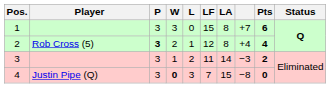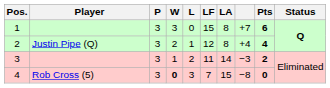(63, 43) Rob Cross (5) -> (65, 43) Justin Pipe (Q)
(158, 43) bold -> (158, 43) normal
(65, 75) Justin Pipe (Q) -> (63, 75) Rob Cross (5)
